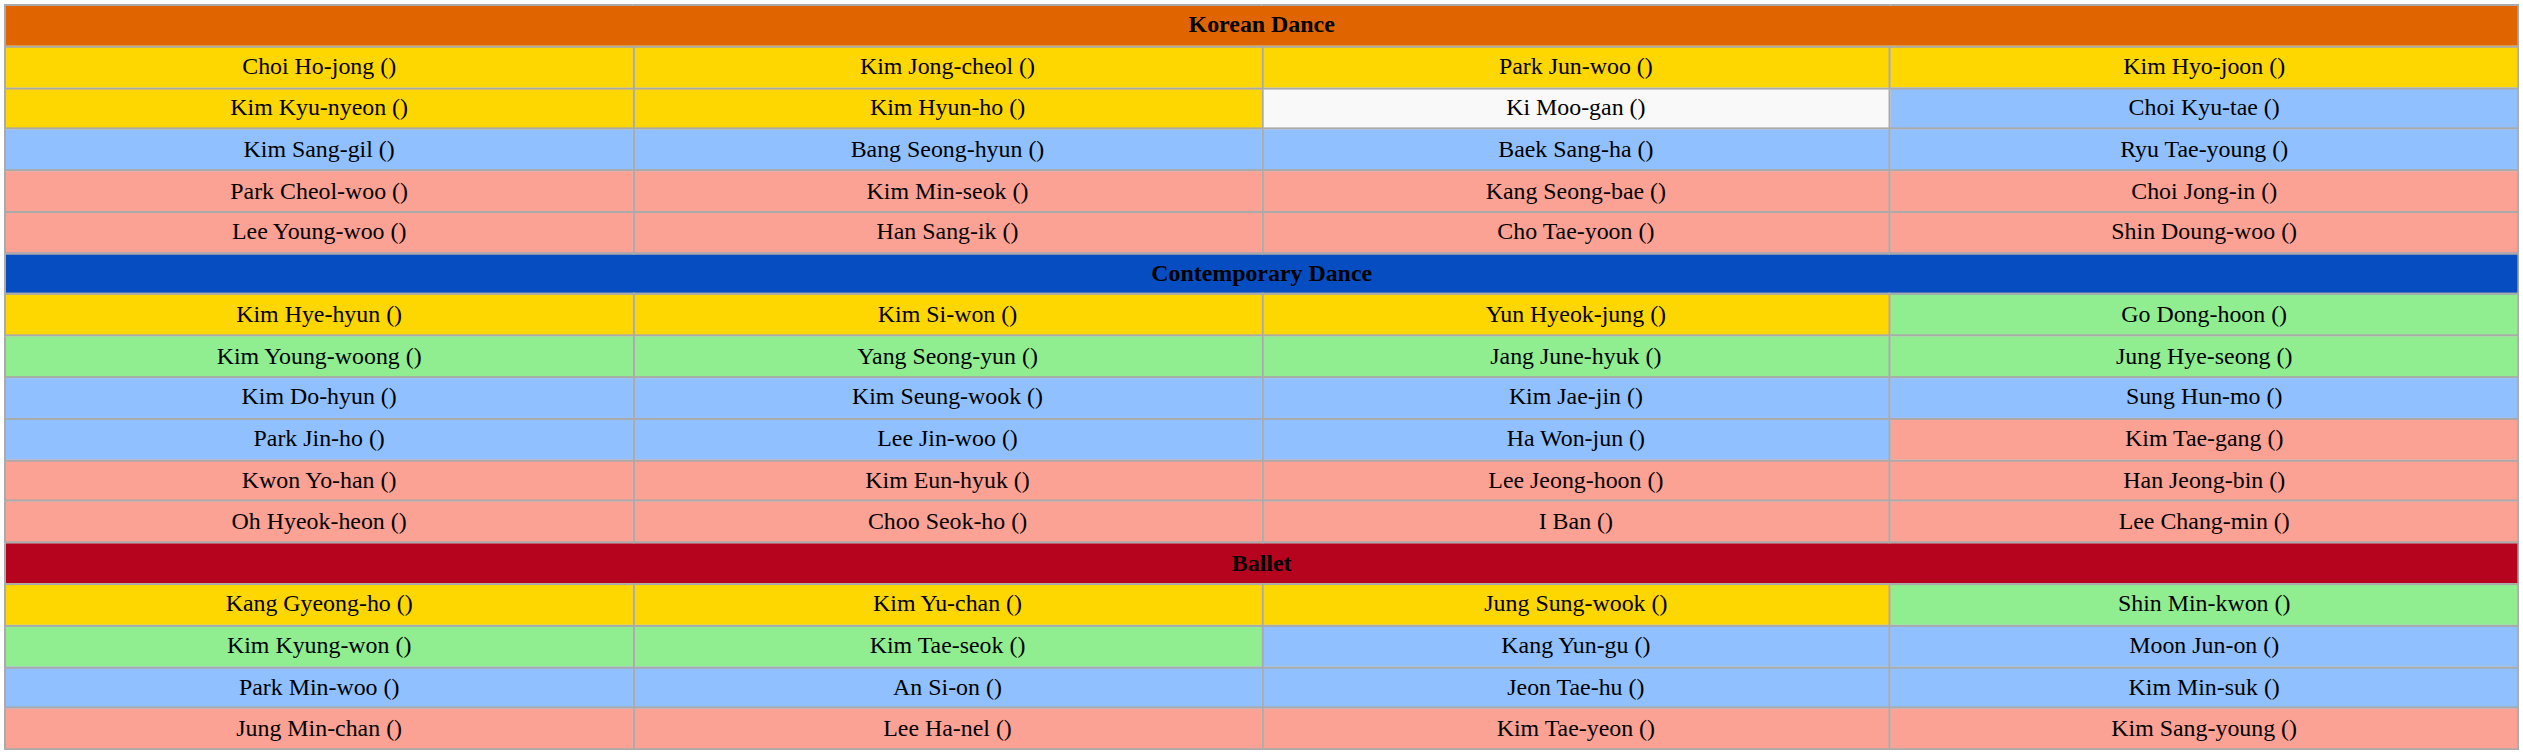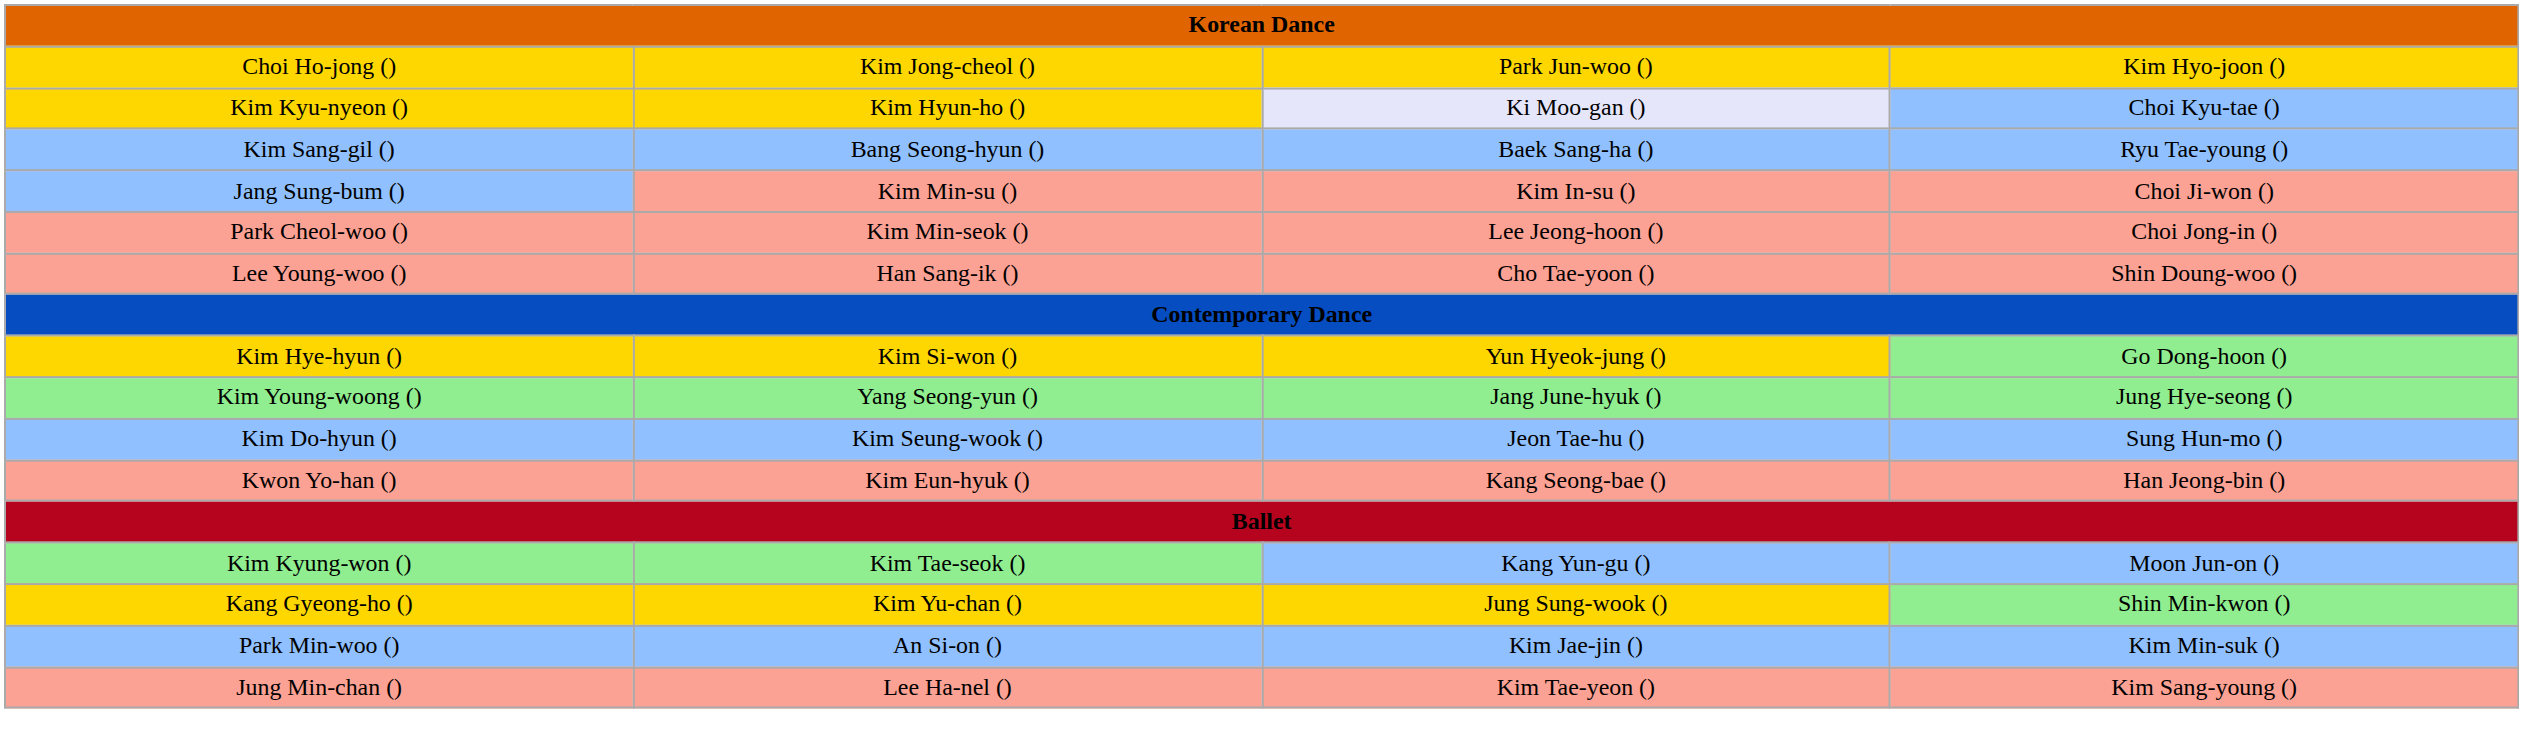(1576, 107) no background -> (1576, 107) lavender background
+ row: (319, 190)
(1576, 190) Kang Seong-bae () -> (1576, 231) Lee Jeong-hoon ()
(1576, 397) Kim Jae-jin () -> (1576, 438) Jeon Tae-hu ()
- row: (319, 438)
(1576, 480) Lee Jeong-hoon () -> (1576, 480) Kang Seong-bae ()
- row: (319, 521)
rows swapped: (319, 604) <-> (319, 645)
(1576, 686) Jeon Tae-hu () -> (1576, 645) Kim Jae-jin ()
